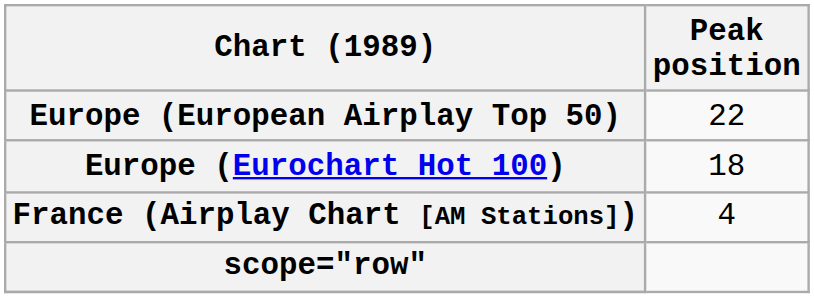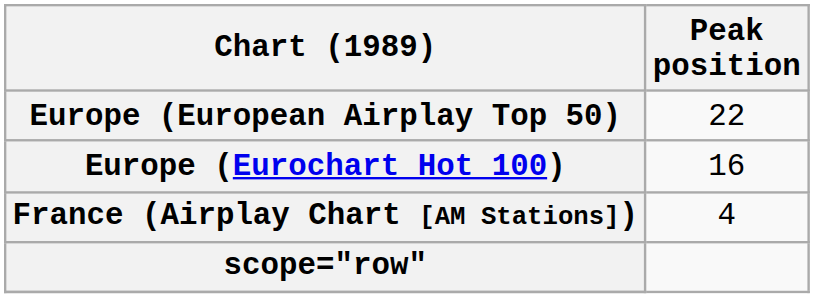(727, 166) 18 -> (727, 166) 16
